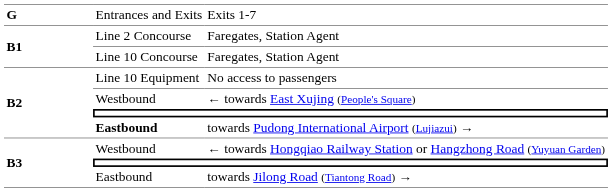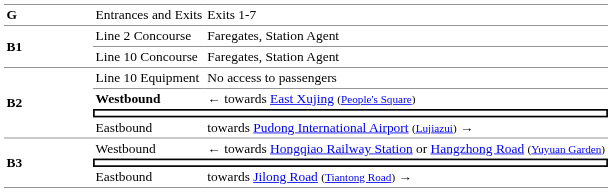(126, 98) normal -> (128, 98) bold
(127, 127) bold -> (124, 127) normal
